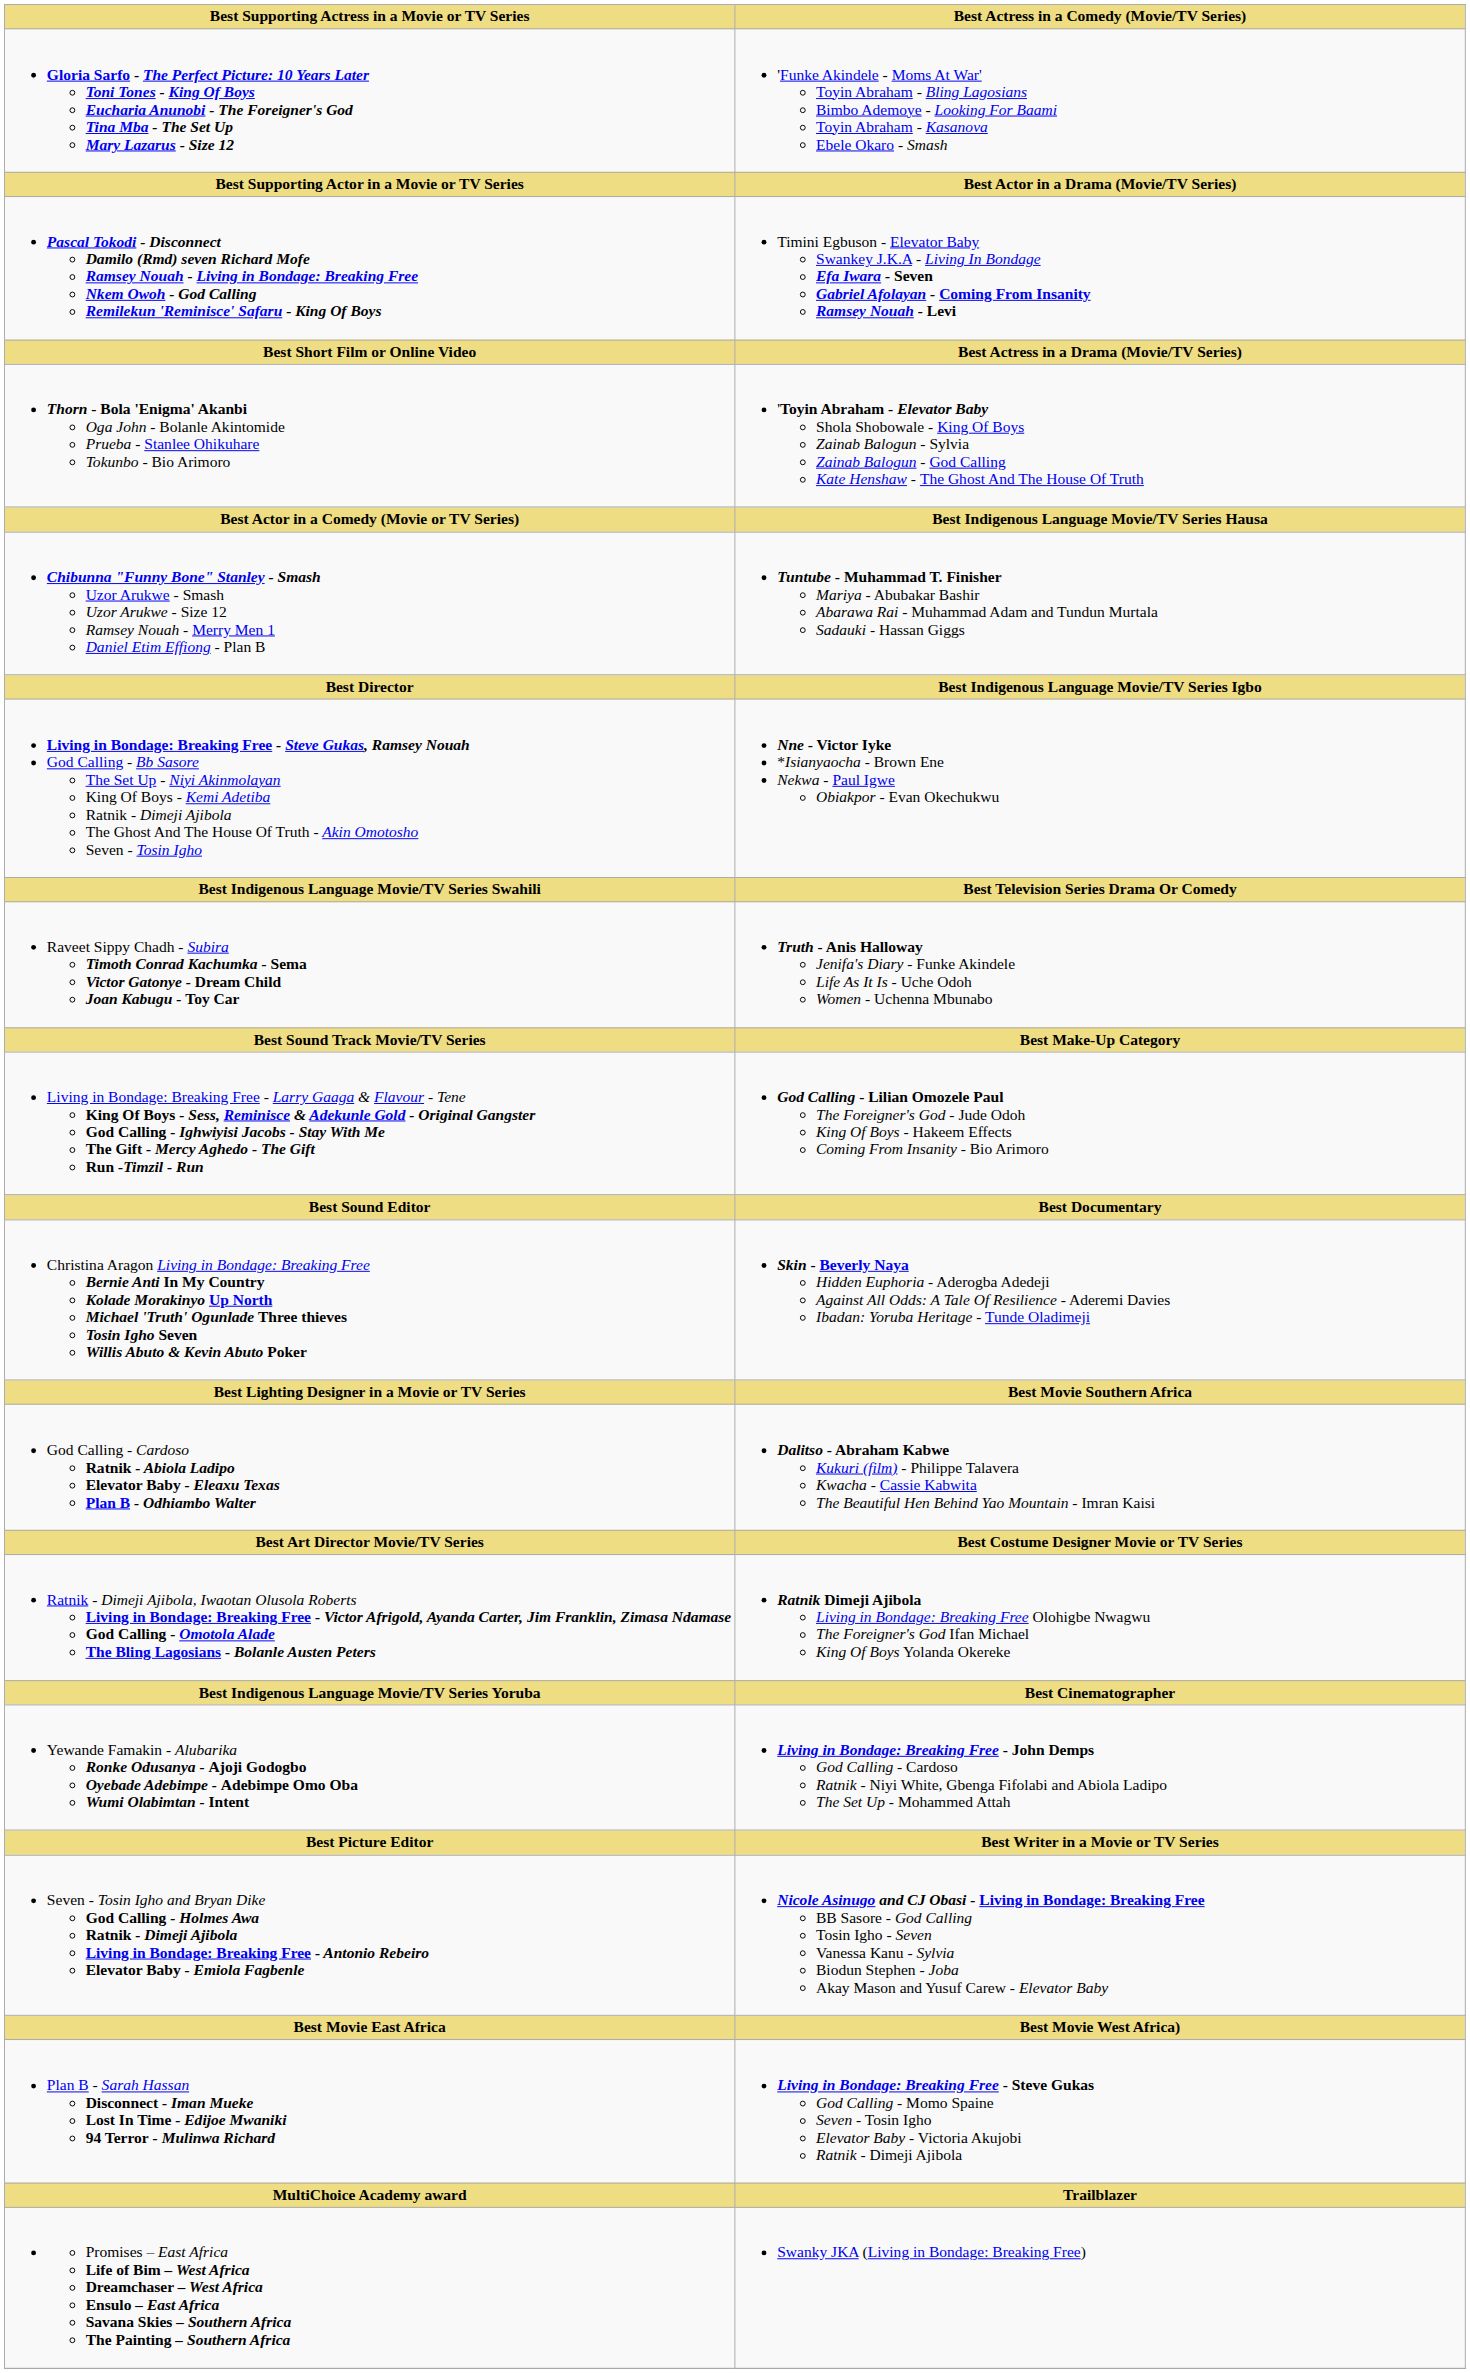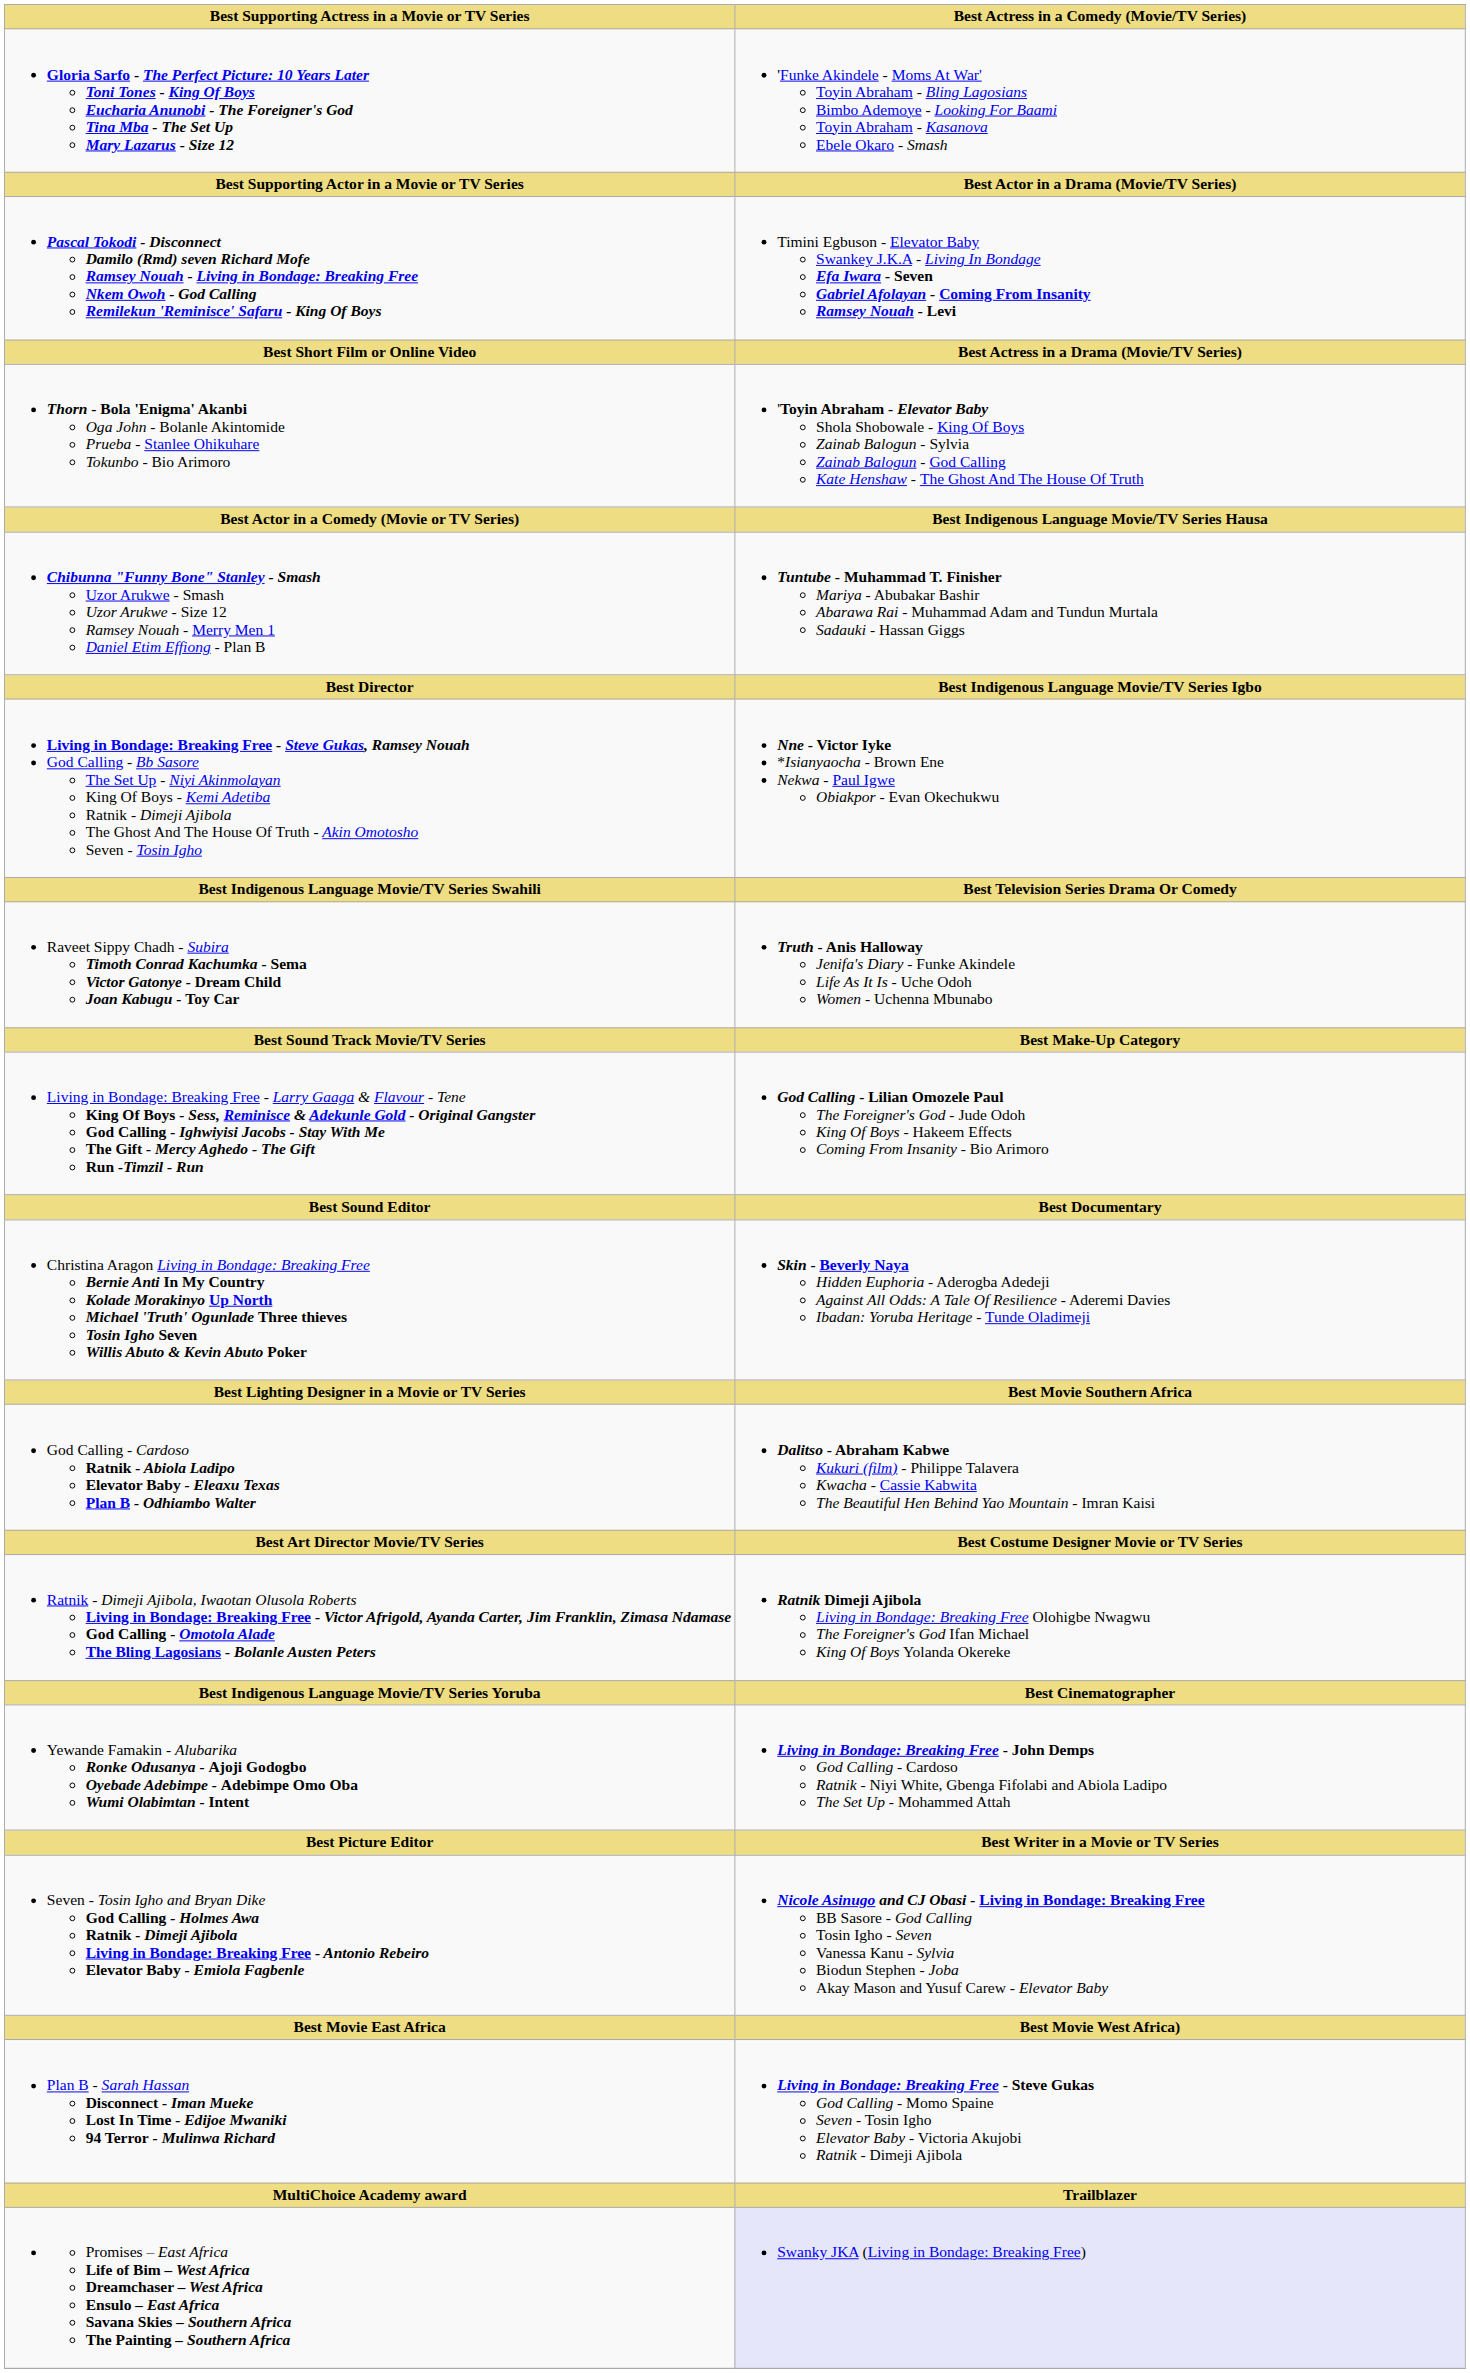(1100, 2253) no background -> (1100, 2253) lavender background
